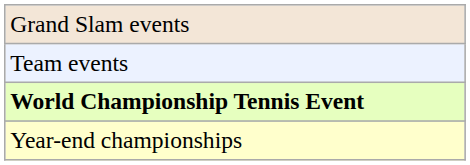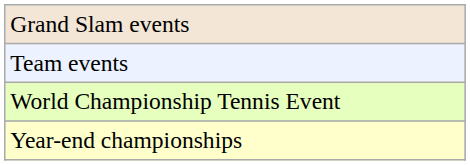(187, 101) bold -> (175, 101) normal
